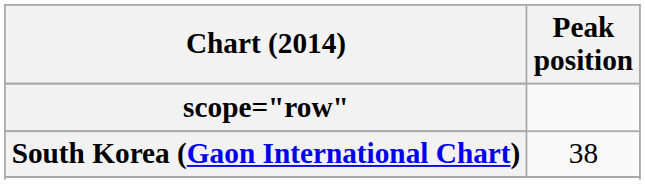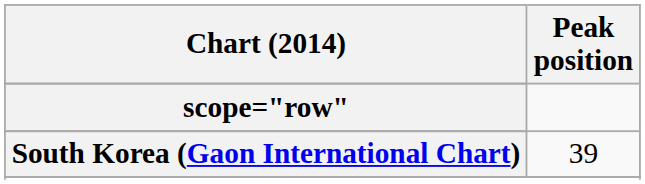(583, 153) 38 -> (583, 153) 39
